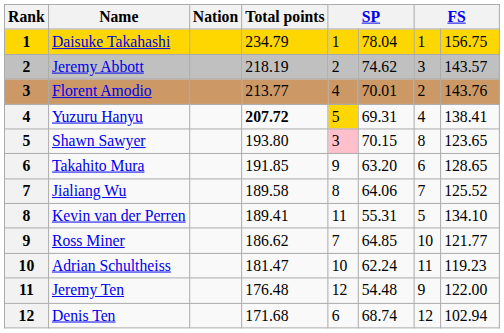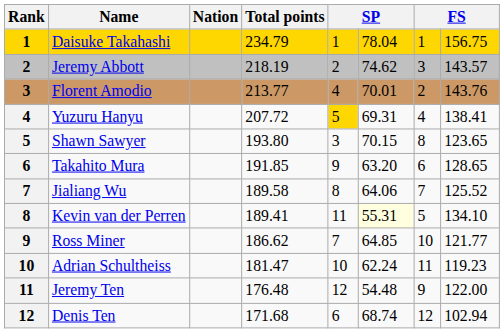(267, 116) bold -> (267, 116) normal
(336, 141) pink background -> (336, 141) no background
(379, 215) no background -> (379, 215) lightyellow background
